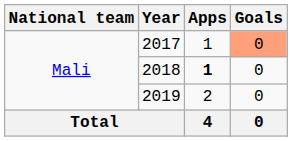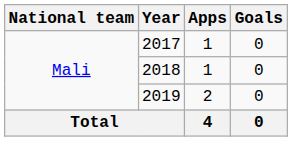(259, 44) lightsalmon background -> (259, 44) no background
(208, 70) bold -> (208, 70) normal
